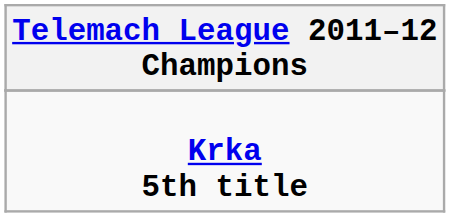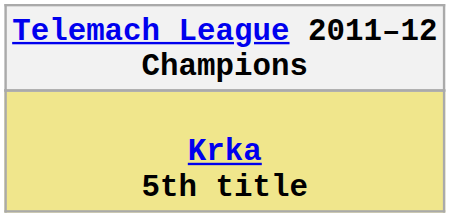(225, 169) no background -> (225, 169) khaki background
